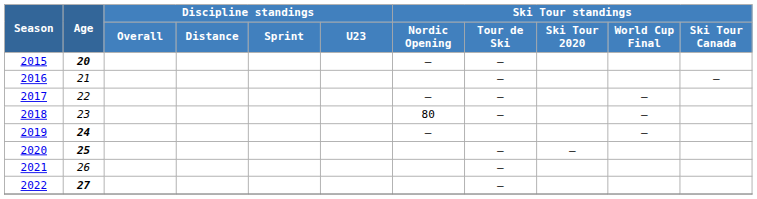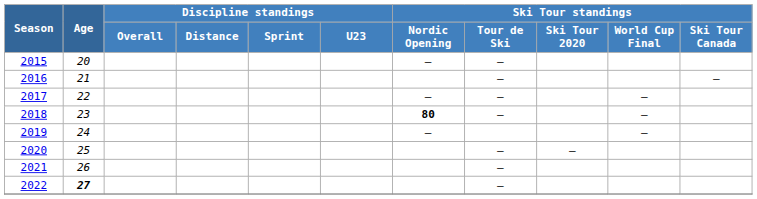(84, 62) bold -> (84, 62) normal
(428, 115) normal -> (428, 115) bold
(84, 133) bold -> (84, 133) normal
(84, 150) bold -> (84, 150) normal
